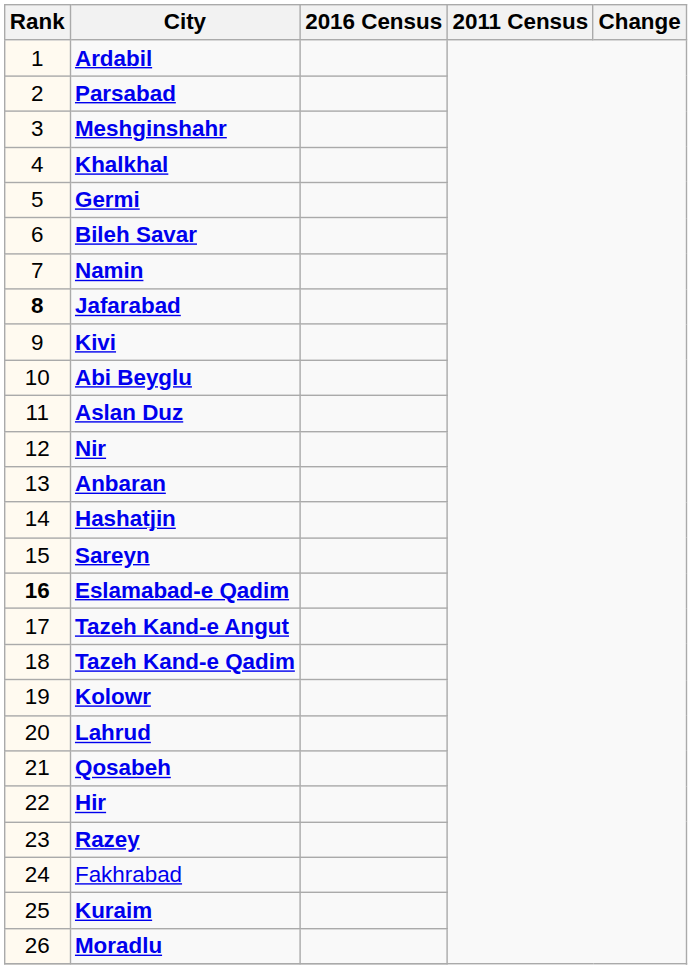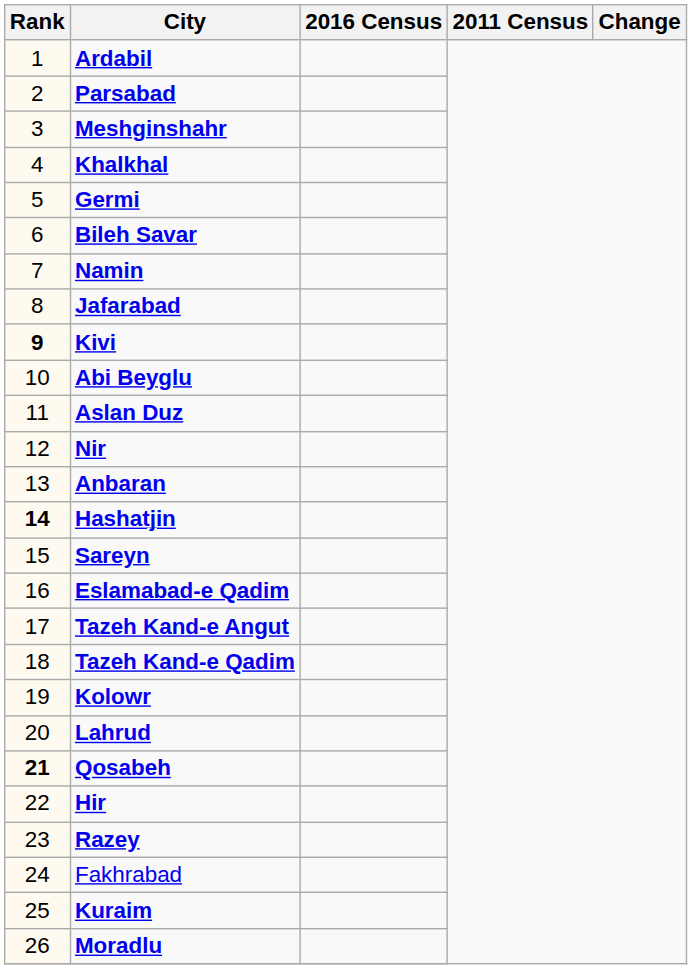(37, 306) bold -> (37, 306) normal
(37, 341) normal -> (37, 341) bold
(37, 519) normal -> (37, 519) bold
(37, 590) bold -> (37, 590) normal
(37, 768) normal -> (37, 768) bold
